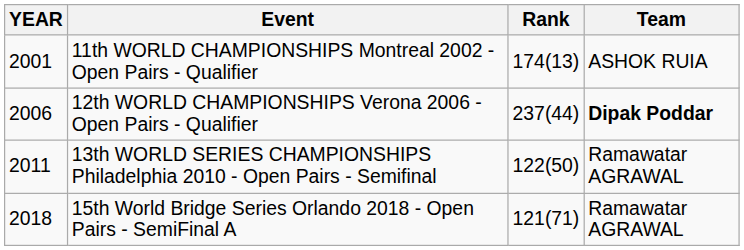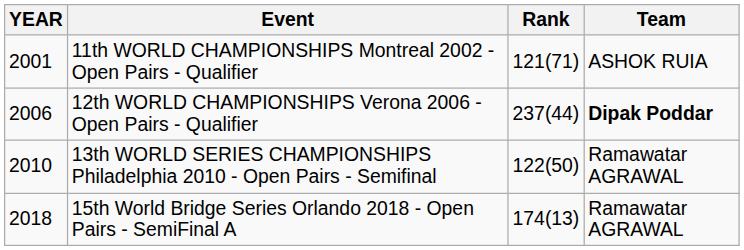(546, 61) 174(13) -> (546, 61) 121(71)
(30, 166) 2011 -> (31, 166) 2010
(546, 218) 121(71) -> (546, 218) 174(13)
